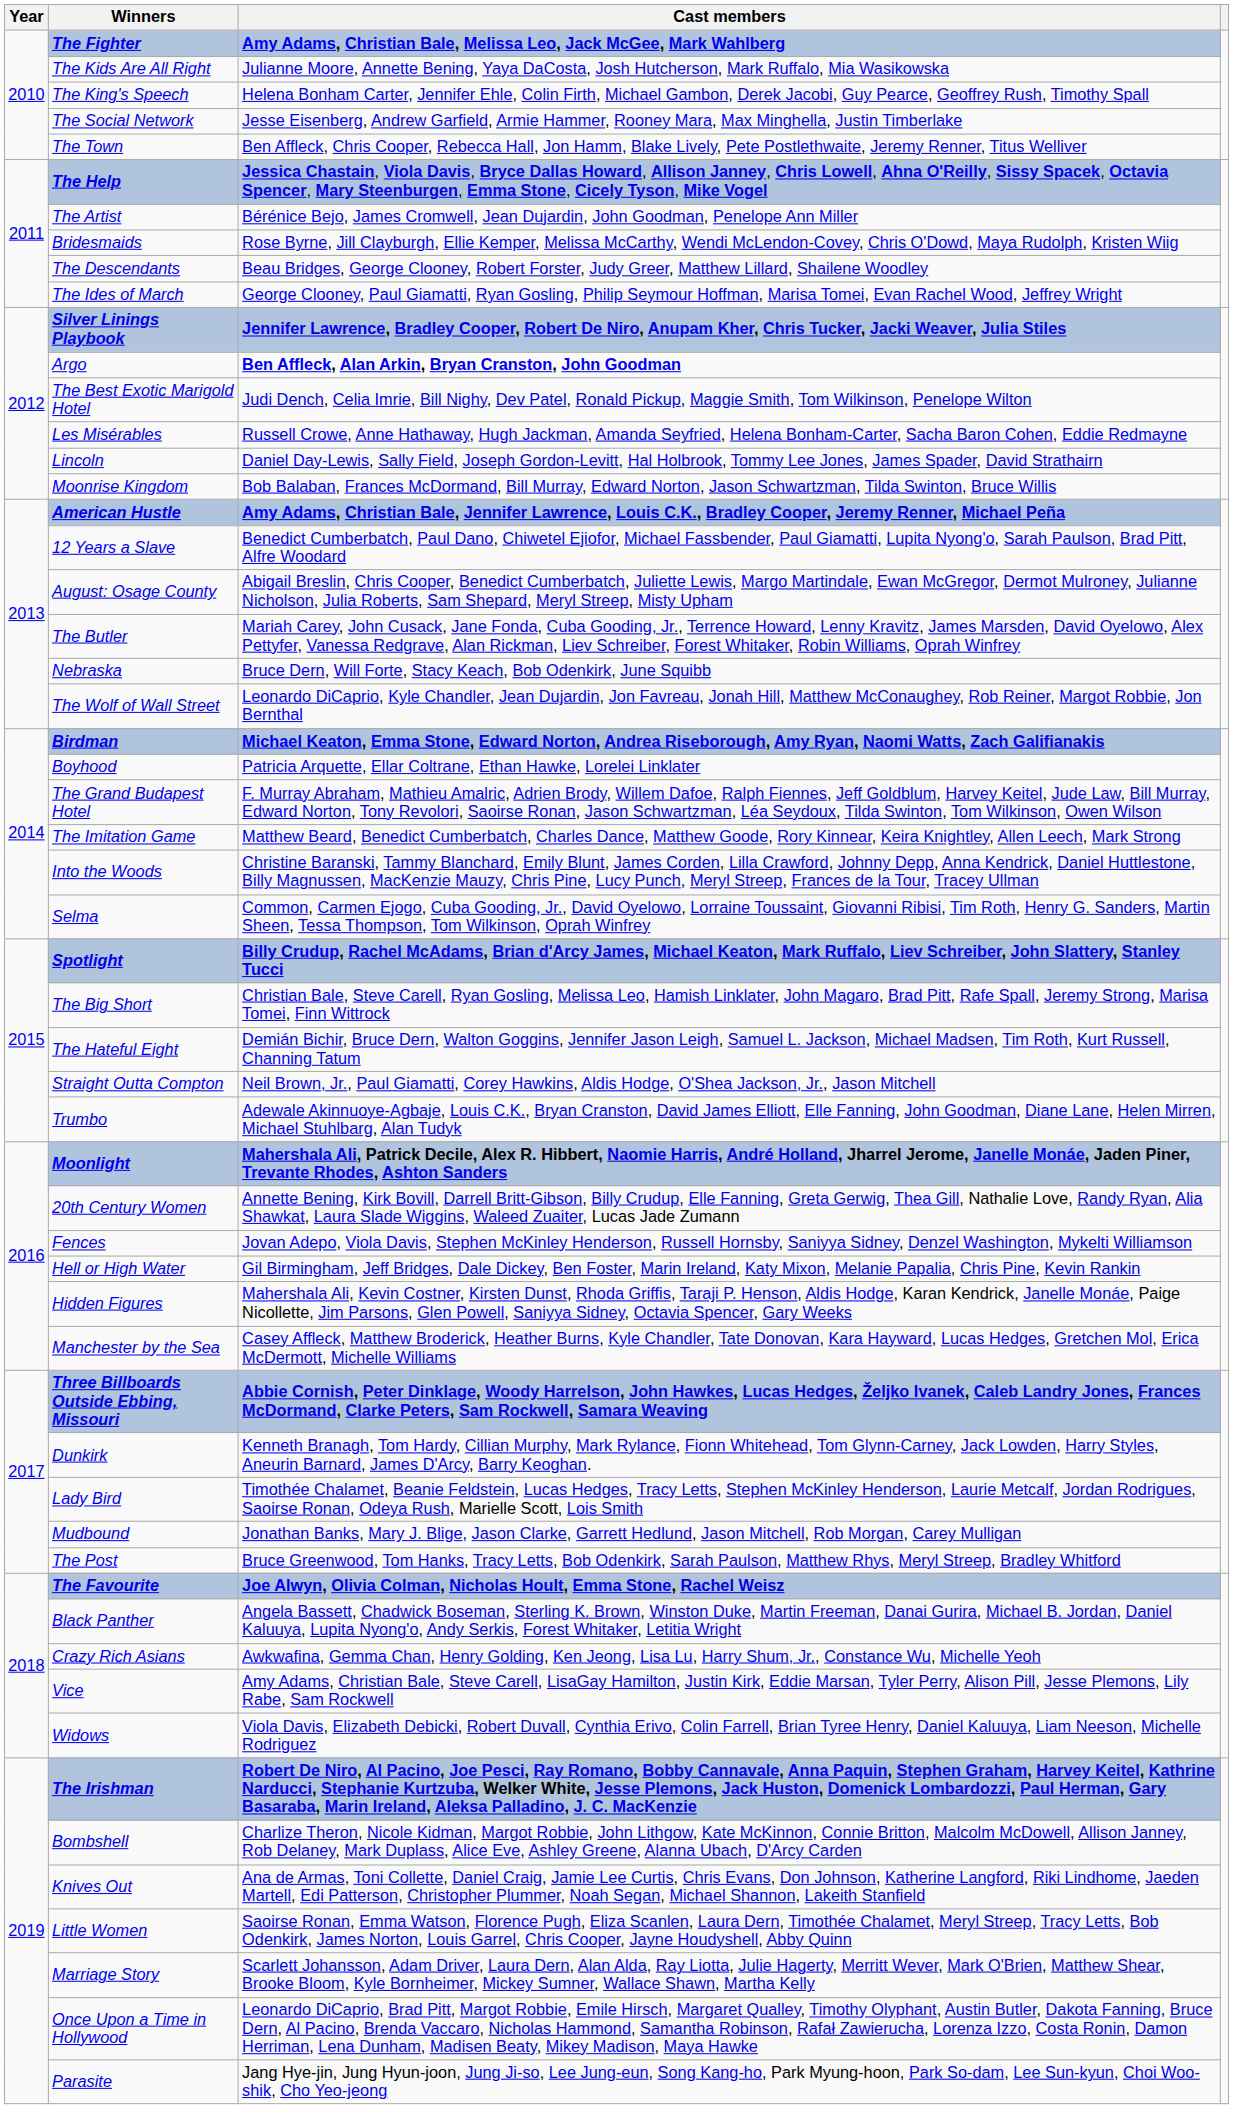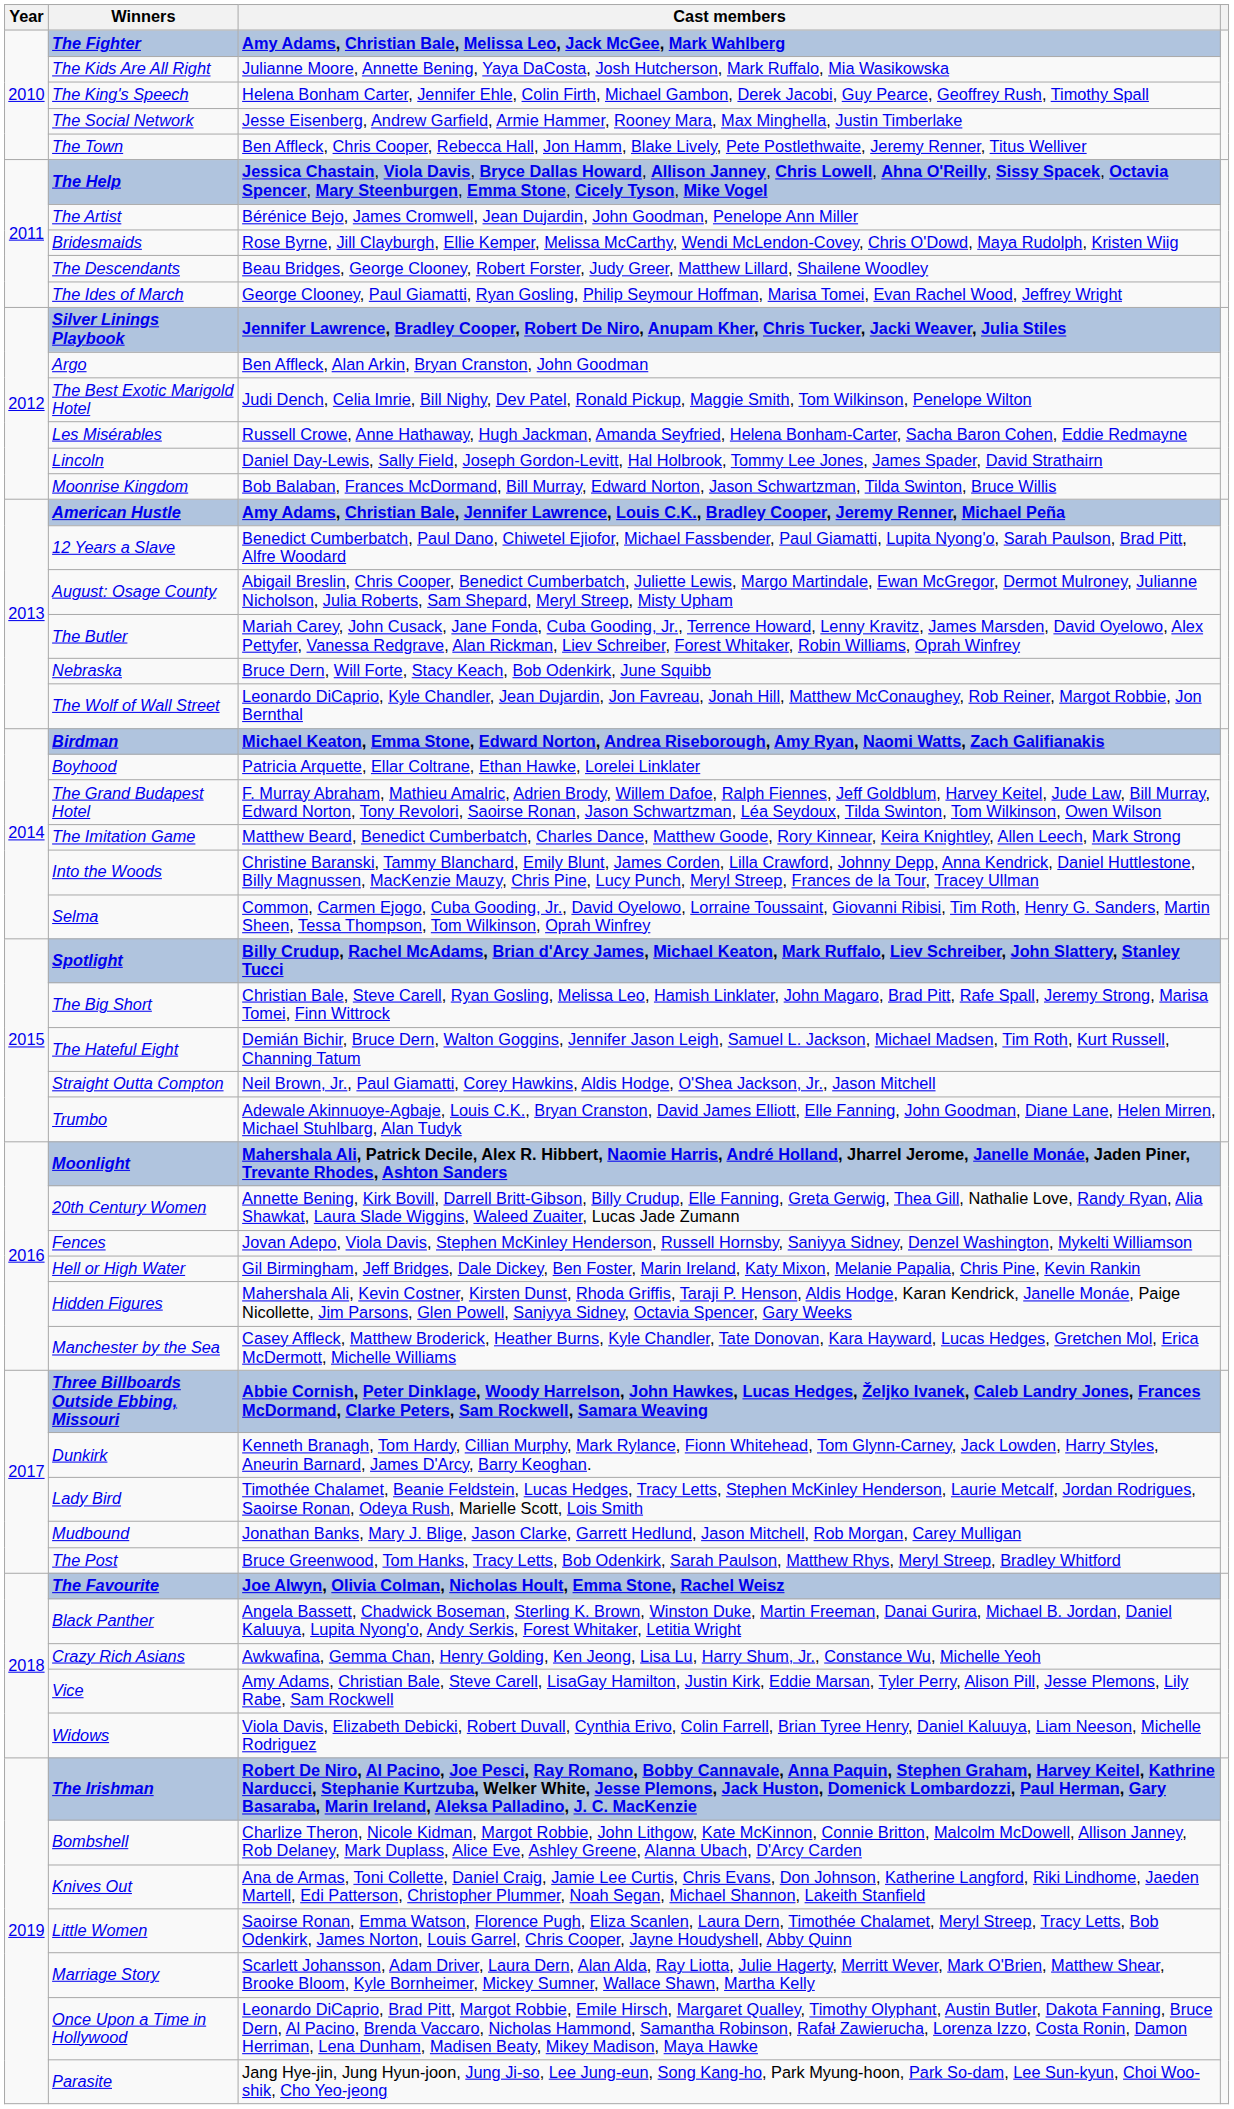(462, 364) bold -> (445, 364) normal
